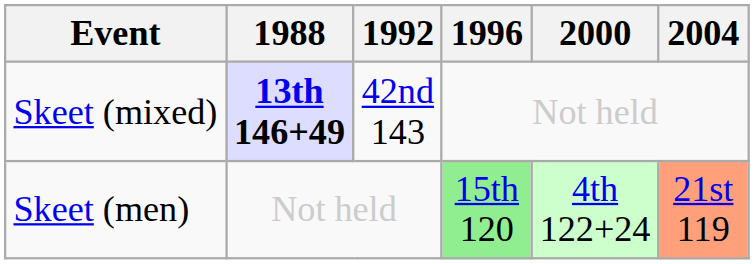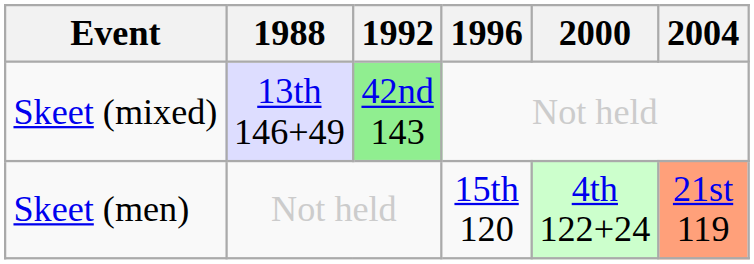(290, 110) bold -> (289, 110) normal
(398, 110) no background -> (398, 110) lightgreen background
(487, 208) lightgreen background -> (487, 208) no background
